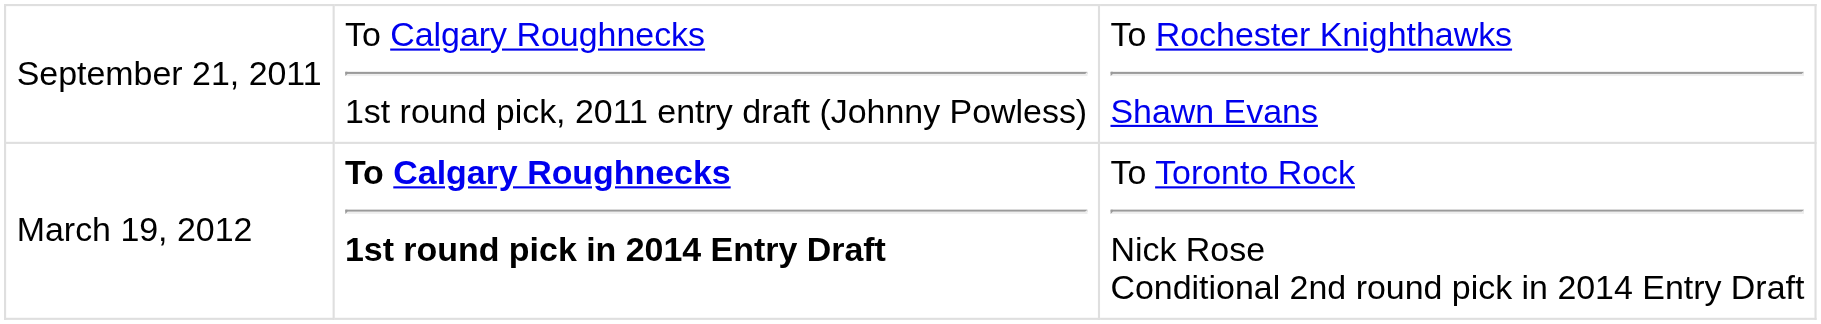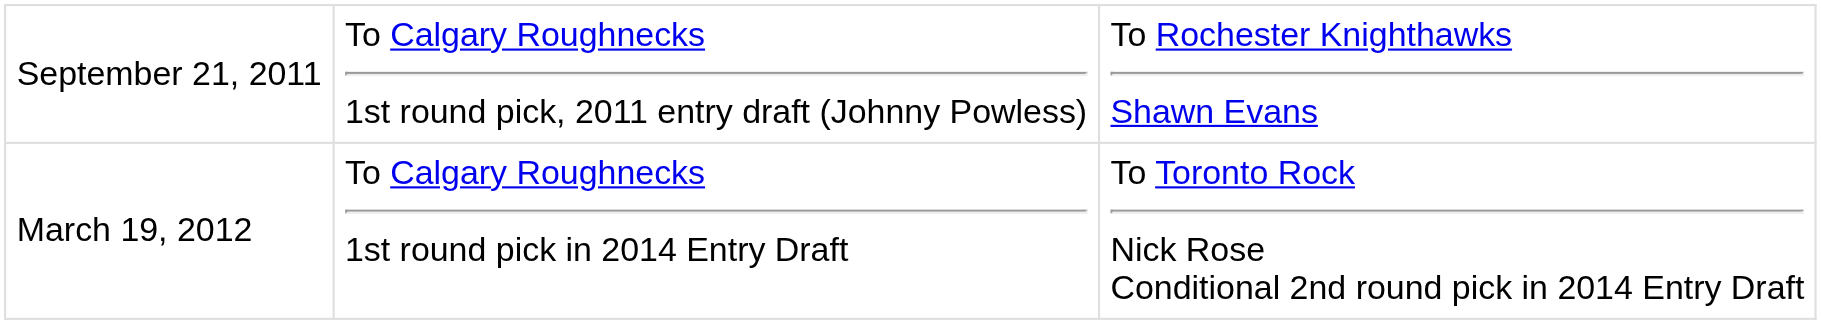(716, 211) bold -> (716, 211) normal
